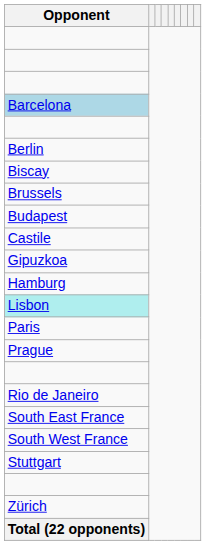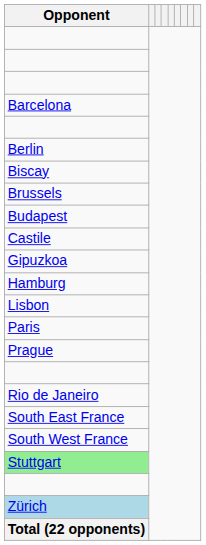(39, 104) lightblue background -> (39, 104) no background
(28, 305) paleturquoise background -> (28, 305) no background
(34, 462) no background -> (34, 462) lightgreen background
(27, 506) no background -> (27, 506) lightblue background
